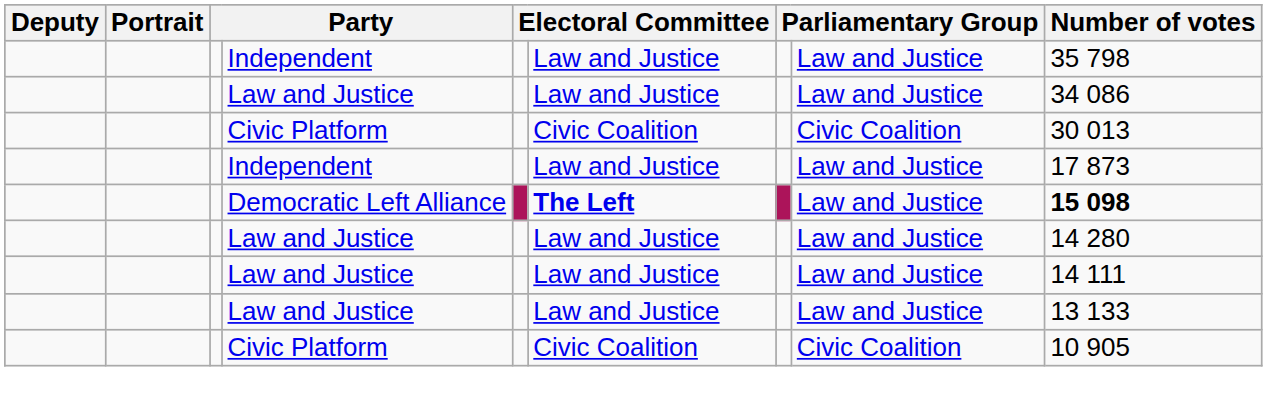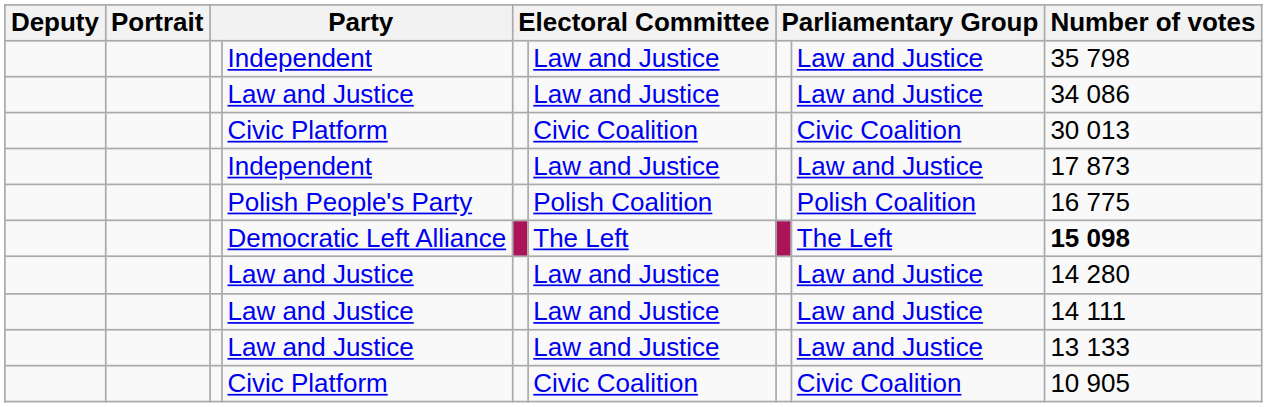+ row: (55, 203)
(584, 202) bold -> (581, 238) normal
(890, 202) Law and Justice -> (844, 238) The Left
